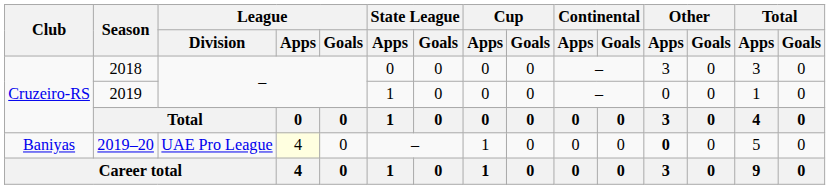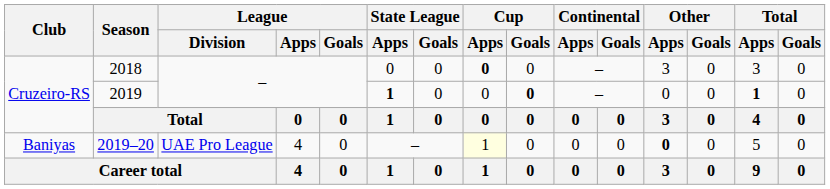(485, 68) normal -> (485, 68) bold
(390, 94) normal -> (390, 94) bold
(530, 94) normal -> (530, 94) bold
(756, 94) normal -> (756, 94) bold
(298, 145) lightyellow background -> (298, 145) no background
(485, 145) no background -> (485, 145) lightyellow background
